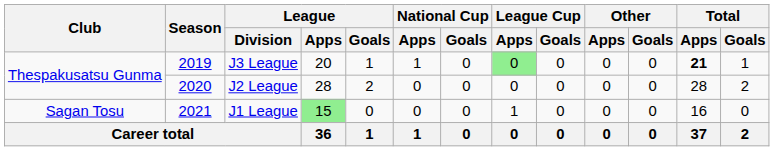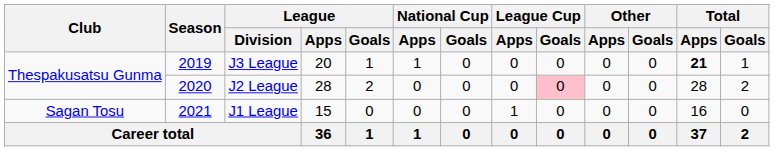(514, 63) lightgreen background -> (514, 63) no background
(560, 87) no background -> (560, 87) pink background
(323, 110) lightgreen background -> (323, 110) no background
